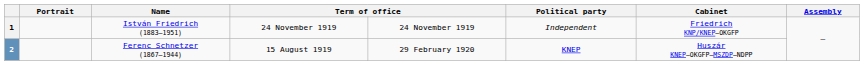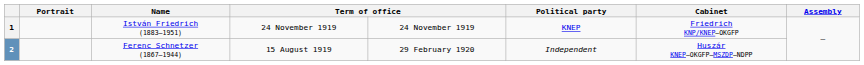(571, 28) Independent -> (571, 28) KNEP
(571, 50) KNEP -> (571, 50) Independent
